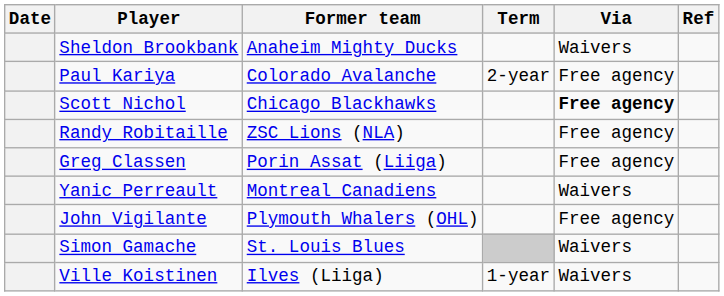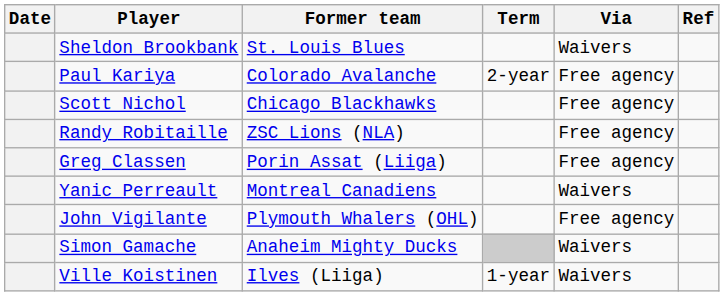(352, 48) Anaheim Mighty Ducks -> (326, 48) St. Louis Blues
(616, 105) bold -> (616, 105) normal
(326, 248) St. Louis Blues -> (352, 248) Anaheim Mighty Ducks
